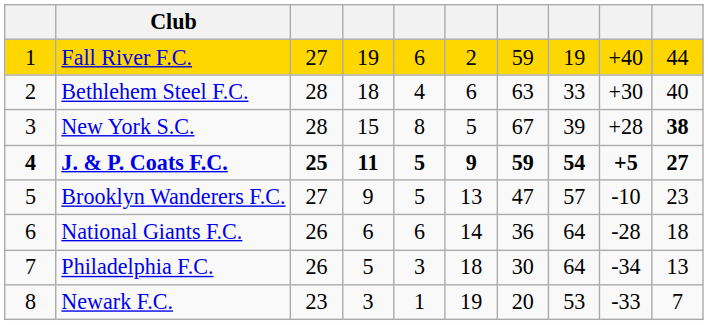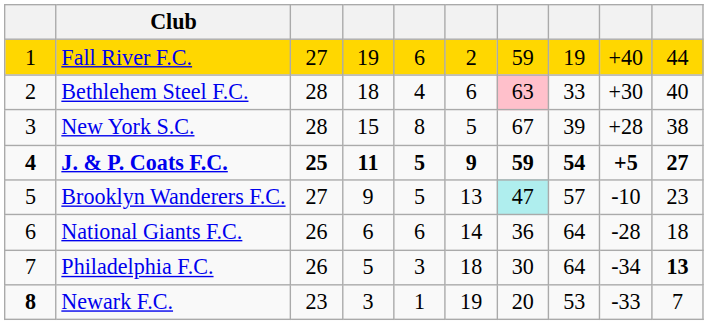(523, 92) no background -> (523, 92) pink background
(677, 127) bold -> (677, 127) normal
(523, 197) no background -> (523, 197) paleturquoise background
(677, 267) normal -> (677, 267) bold
(30, 302) normal -> (30, 302) bold
